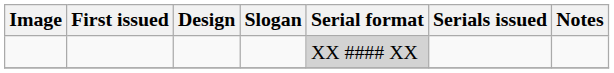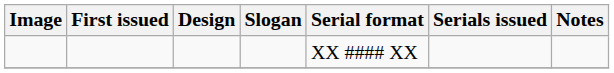(364, 51) lightgrey background -> (364, 51) no background
